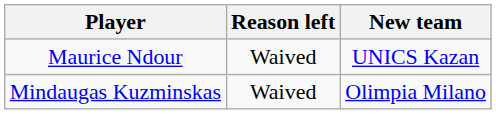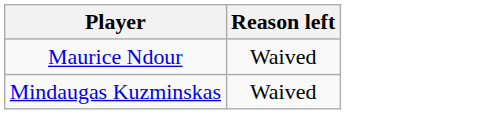- column: (416, 21)
